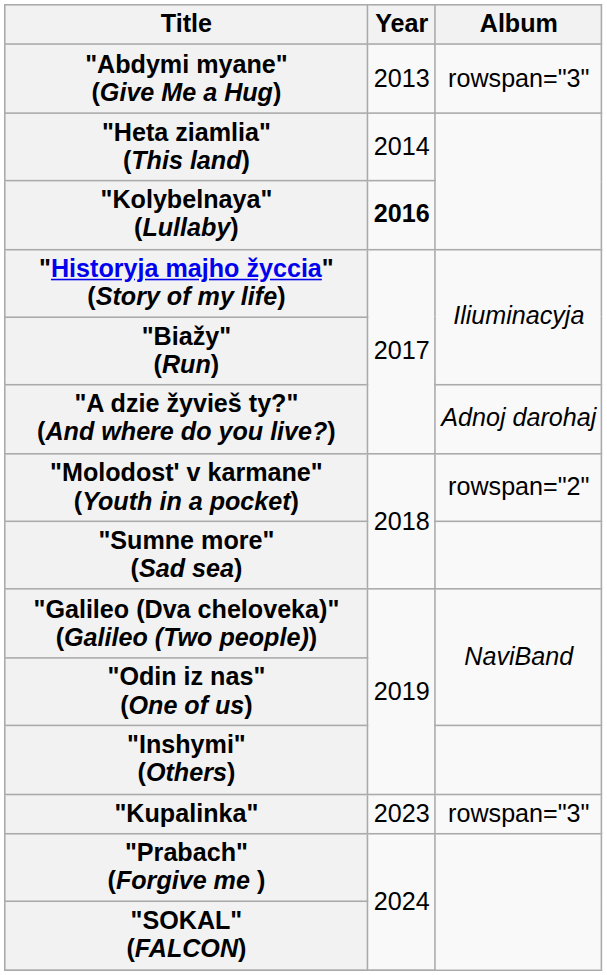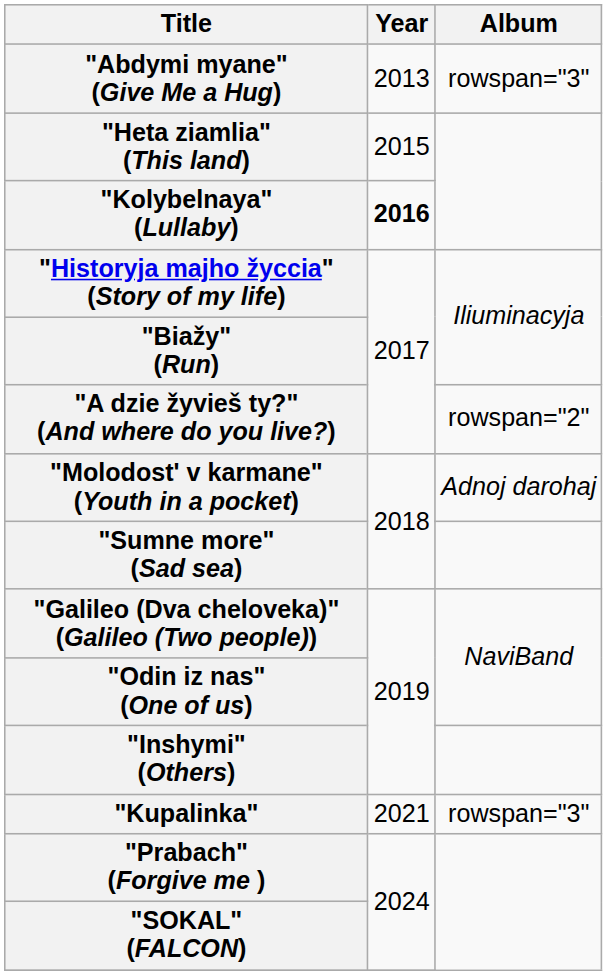(402, 146) 2014 -> (402, 146) 2015
(519, 418) Adnoj darohaj -> (519, 418) rowspan="2"
(519, 486) rowspan="2" -> (519, 486) Adnoj darohaj
(402, 813) 2023 -> (402, 813) 2021
